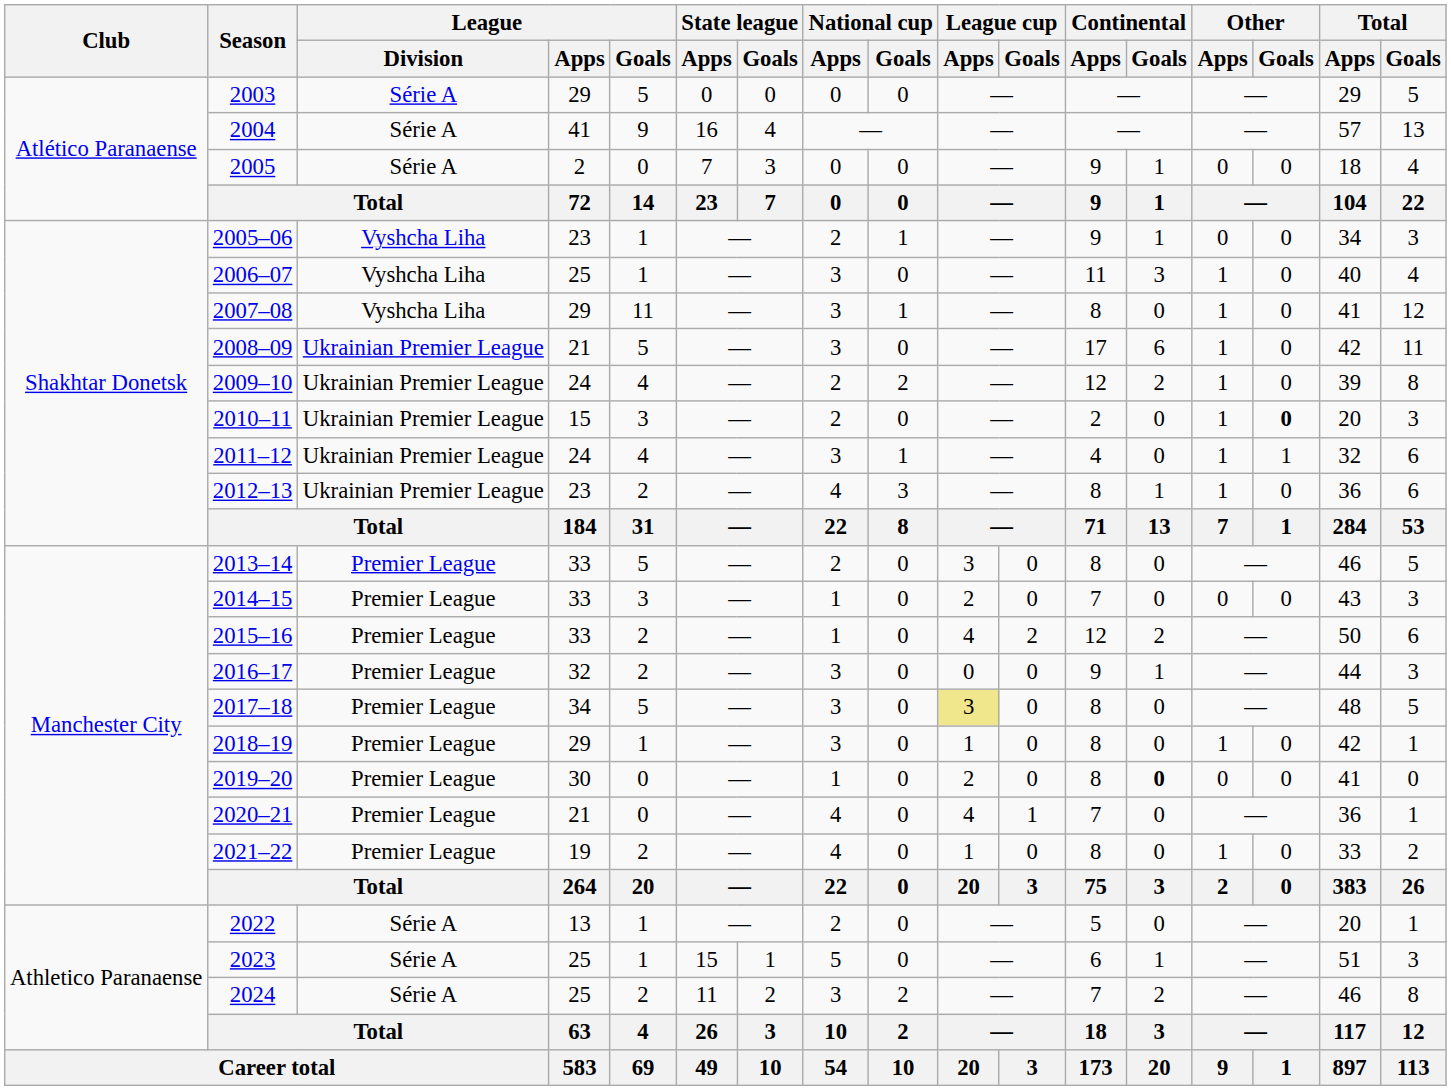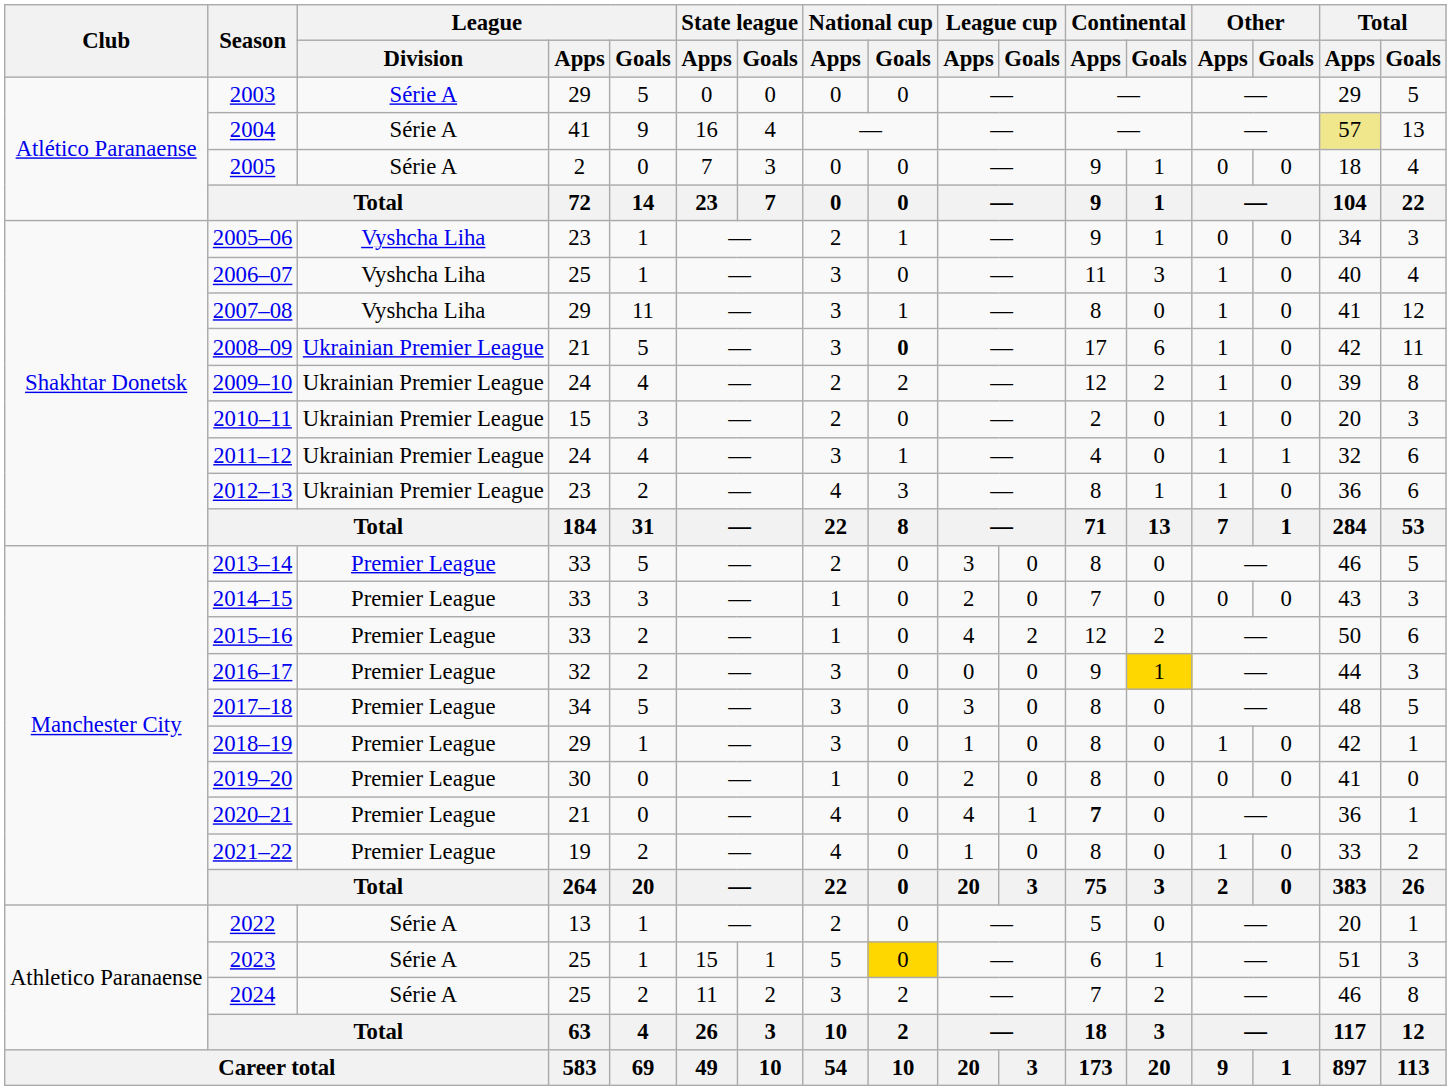(1350, 130) no background -> (1350, 130) khaki background
(903, 346) normal -> (903, 346) bold
(1286, 418) bold -> (1286, 418) normal
(1159, 671) no background -> (1159, 671) gold background
(969, 707) khaki background -> (969, 707) no background
(1159, 779) bold -> (1159, 779) normal
(1096, 815) normal -> (1096, 815) bold
(903, 959) no background -> (903, 959) gold background
